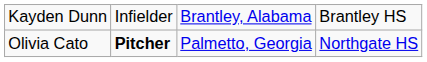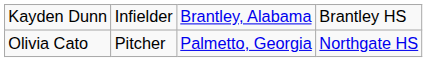(142, 43) bold -> (140, 43) normal
